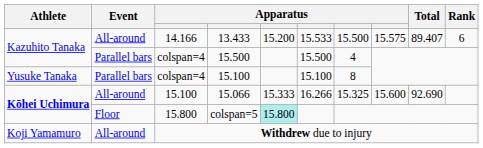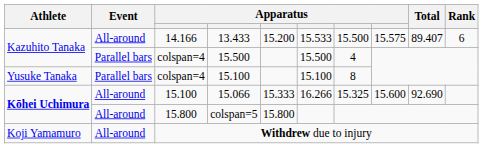(107, 114) Floor -> (120, 114) All-around
(279, 114) paleturquoise background -> (279, 114) no background
